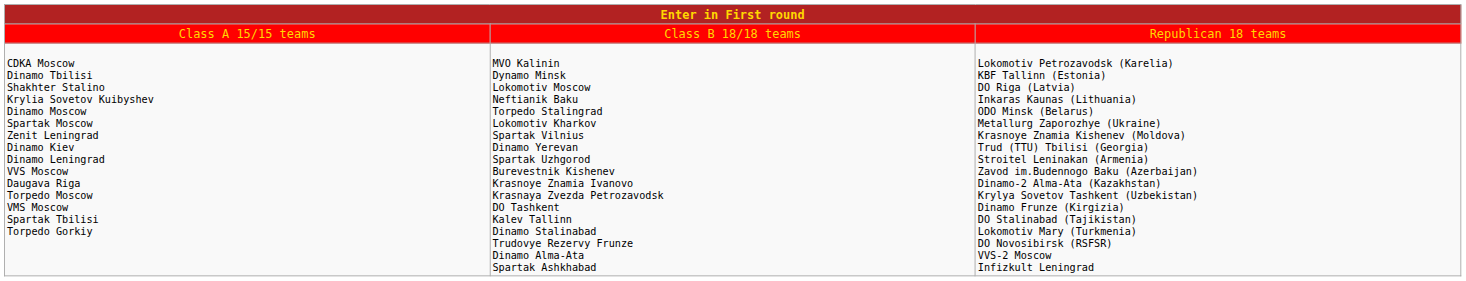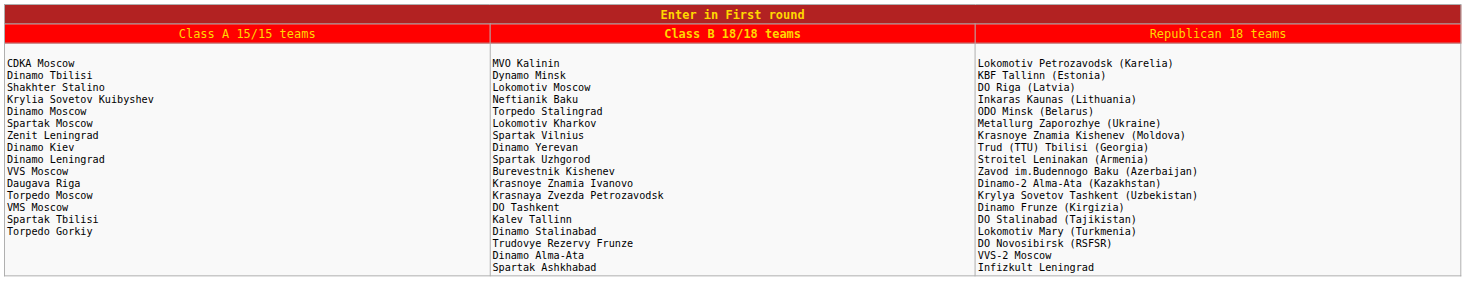(733, 34) normal -> (733, 34) bold
